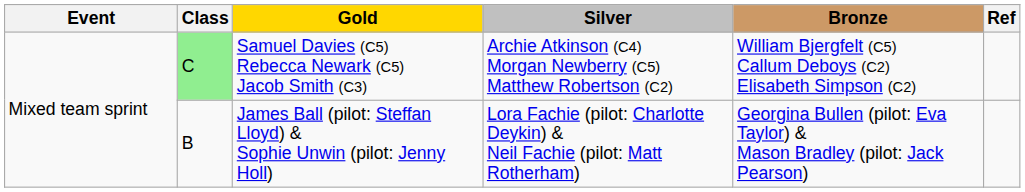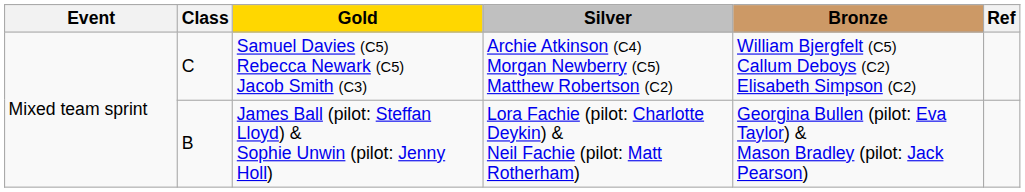(188, 66) lightgreen background -> (188, 66) no background
